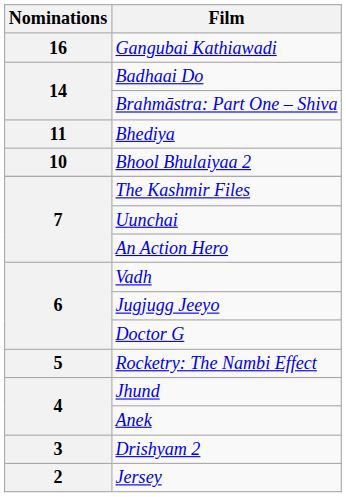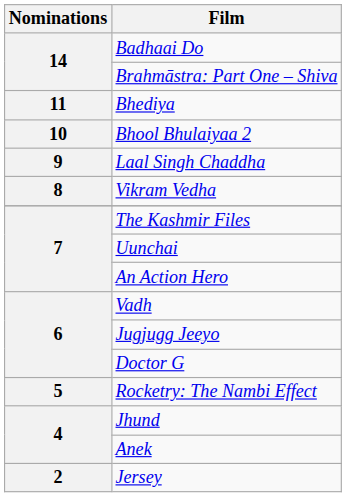- row: (196, 47)
+ row: (190, 162)
+ row: (166, 190)
- row: (158, 449)
